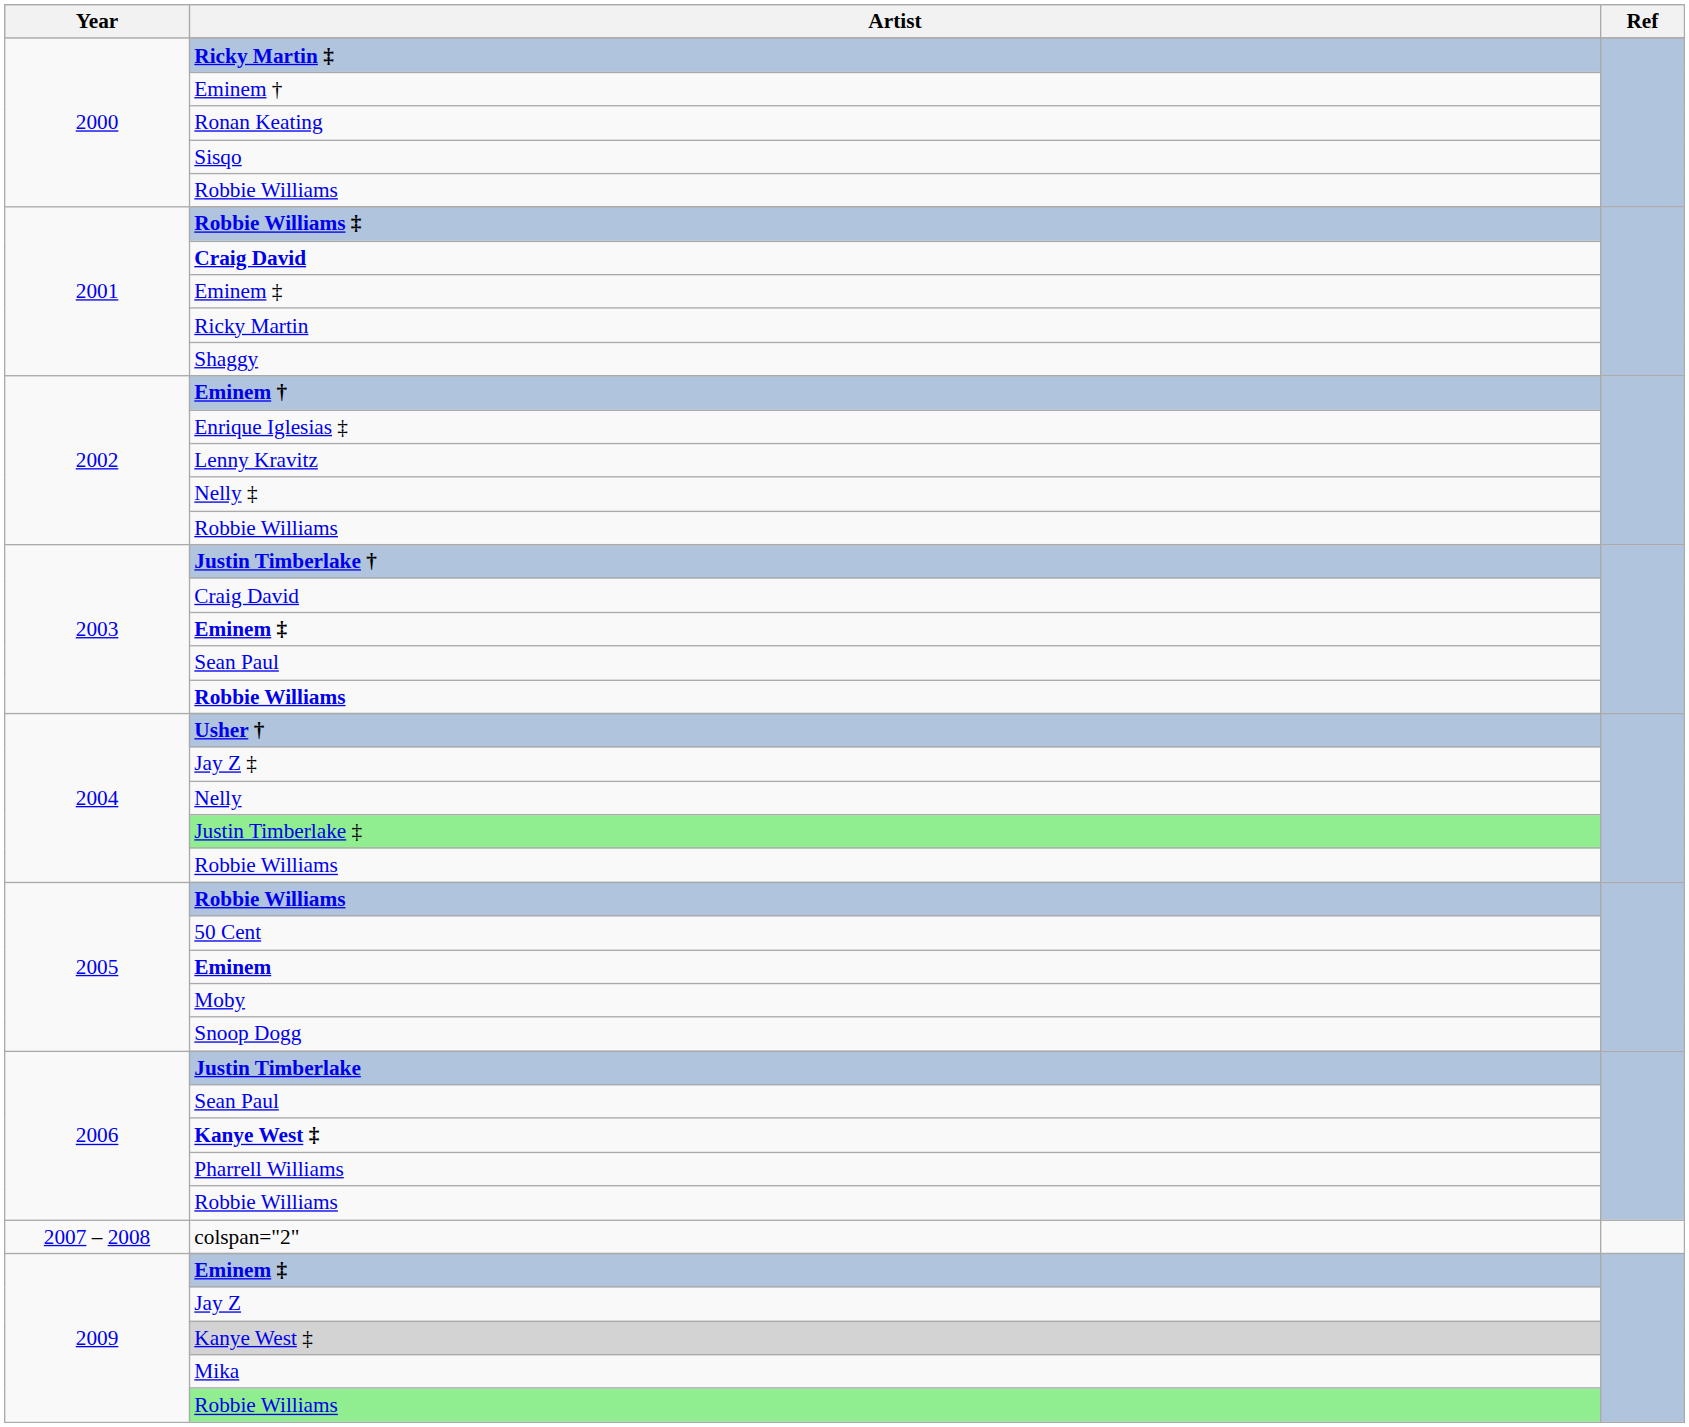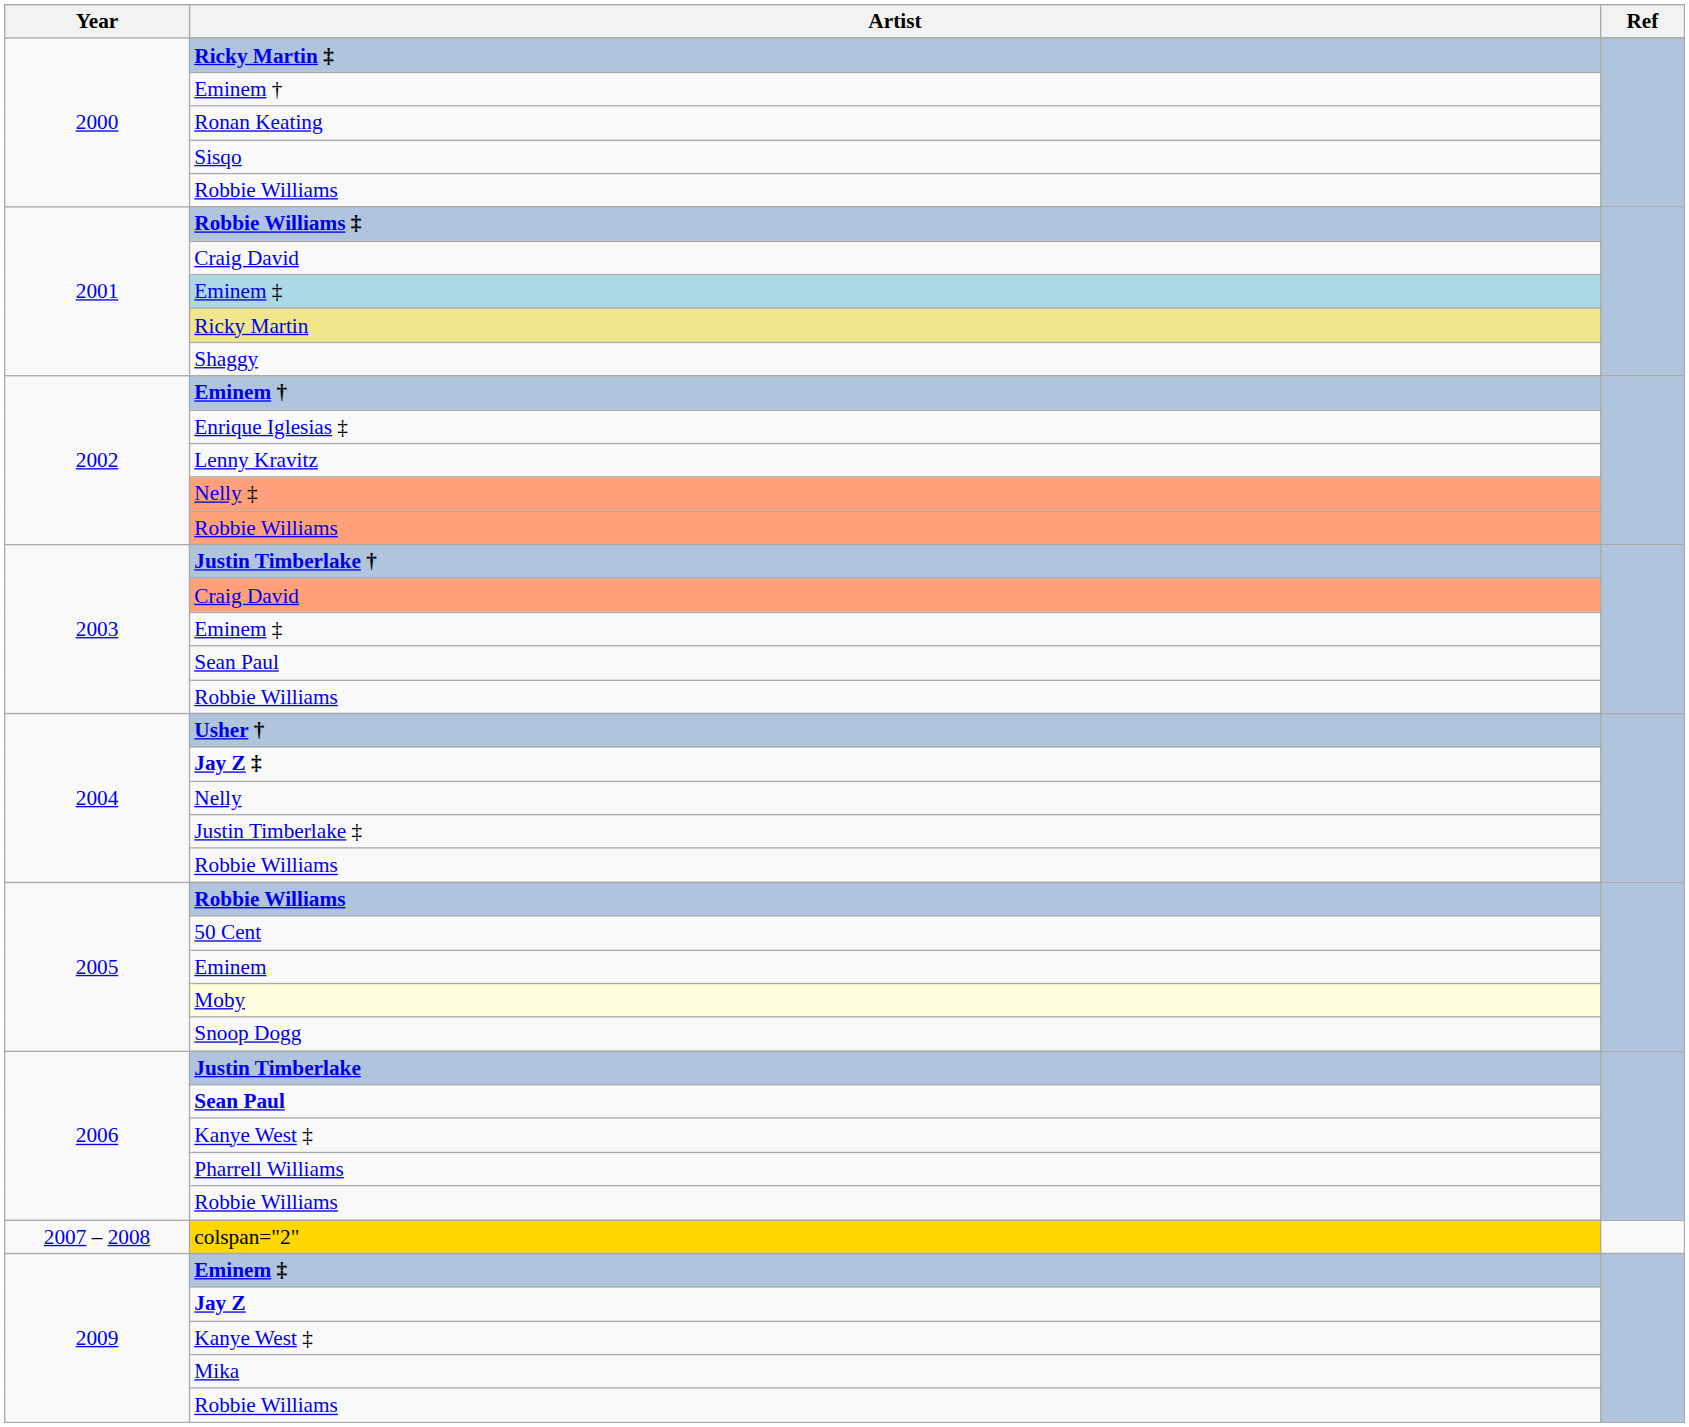(250, 257) bold -> (247, 257) normal
(238, 291) no background -> (238, 291) lightblue background
(251, 325) no background -> (251, 325) khaki background
(226, 493) no background -> (226, 493) lightsalmon background
(266, 527) no background -> (266, 527) lightsalmon background
(247, 595) no background -> (247, 595) lightsalmon background
(241, 628) bold -> (238, 628) normal
(270, 696) bold -> (266, 696) normal
(226, 763) normal -> (228, 763) bold
(278, 831) lightgreen background -> (278, 831) no background
(233, 966) bold -> (230, 966) normal
(220, 1000) no background -> (220, 1000) lightyellow background
(237, 1101) normal -> (240, 1101) bold
(257, 1135) bold -> (254, 1135) normal
(247, 1236) no background -> (247, 1236) gold background
(218, 1303) normal -> (220, 1303) bold
(254, 1337) lightgrey background -> (254, 1337) no background
(266, 1405) lightgreen background -> (266, 1405) no background
